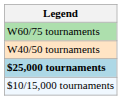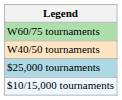(56, 67) bold -> (53, 67) normal
